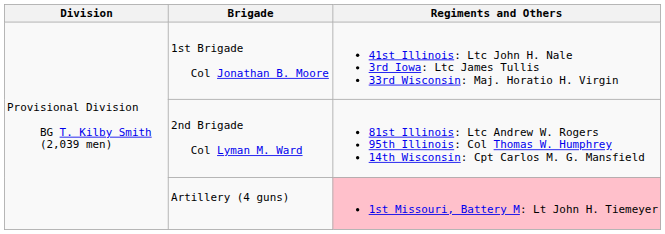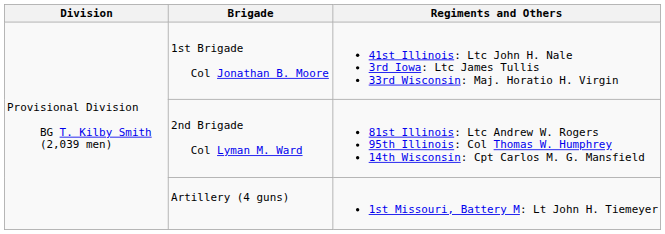(497, 210) pink background -> (497, 210) no background
